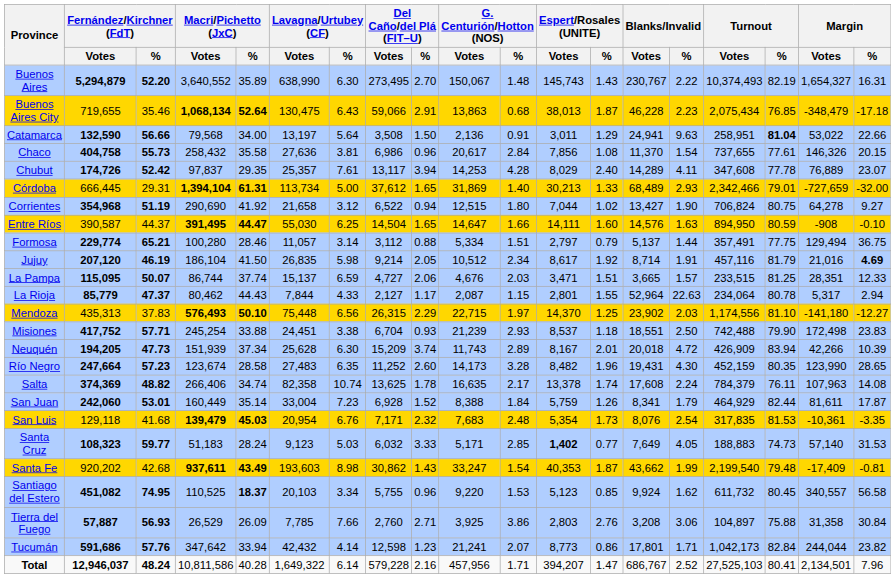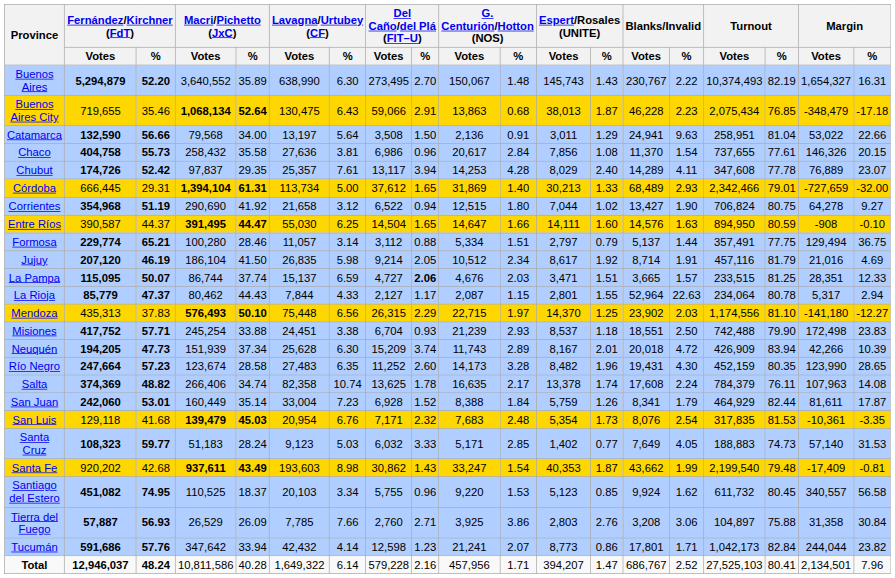(782, 135) bold -> (782, 135) normal
(872, 260) bold -> (872, 260) normal
(425, 277) normal -> (425, 277) bold
(564, 444) bold -> (564, 444) normal
(253, 492) bold -> (253, 492) normal
